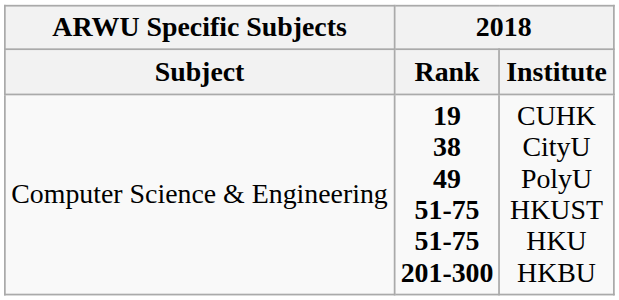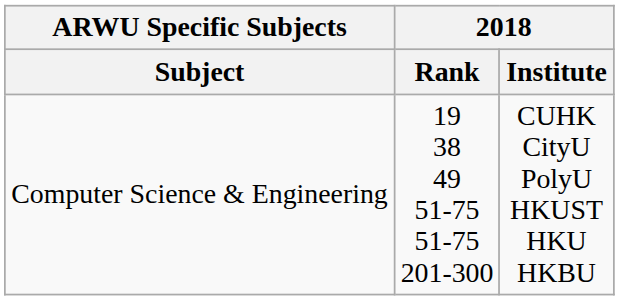(447, 194) bold -> (447, 194) normal
